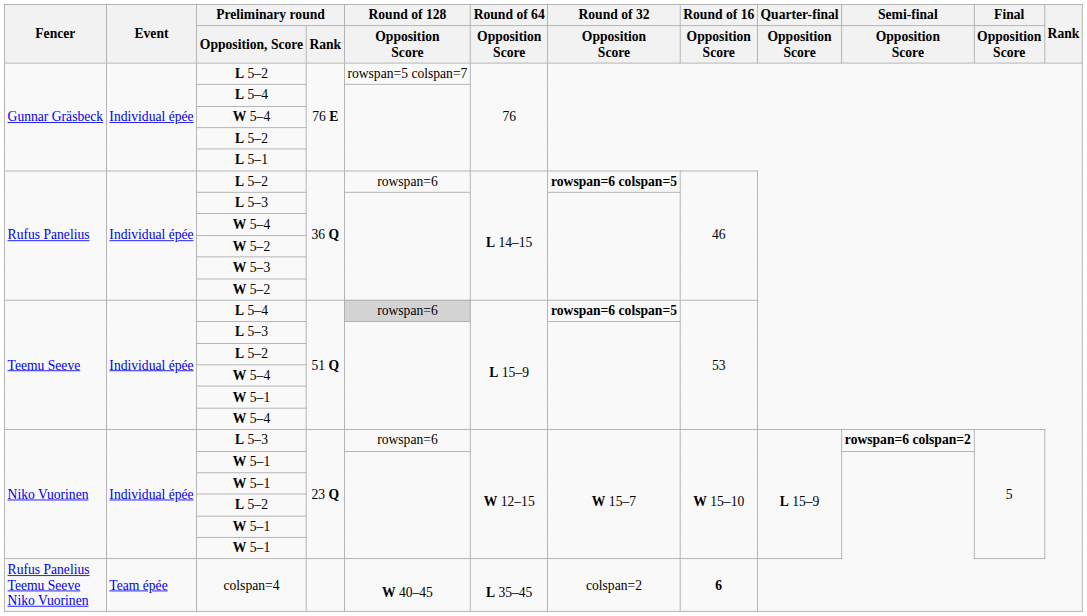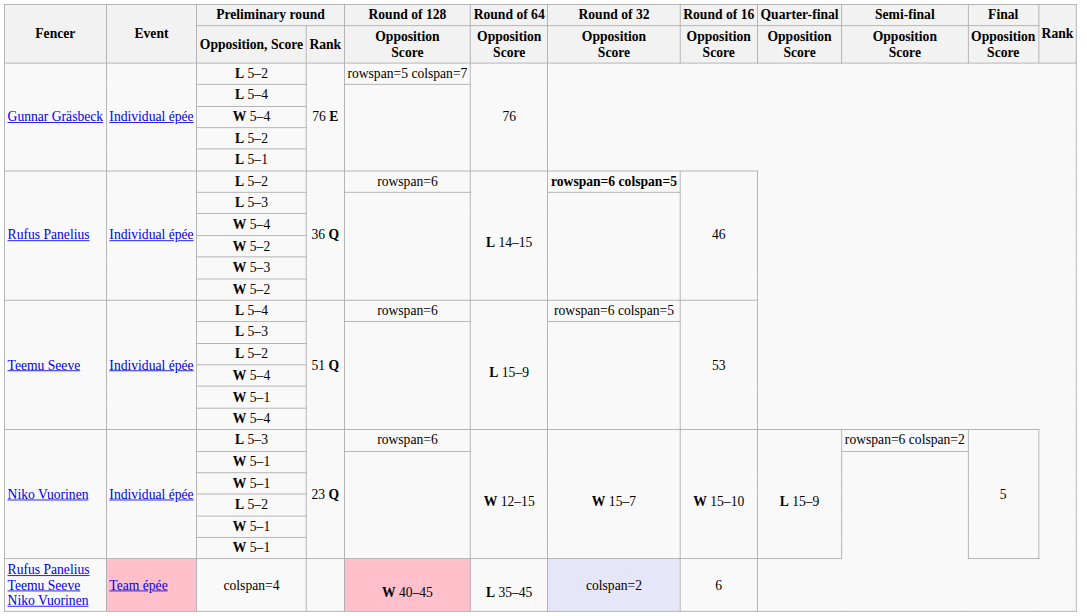(407, 310) lightgrey background -> (407, 310) no background
(614, 310) bold -> (614, 310) normal
(908, 440) bold -> (905, 440) normal
(139, 585) no background -> (139, 585) pink background
(407, 592) no background -> (407, 592) pink background
(614, 585) no background -> (614, 585) lavender background
(719, 585) bold -> (719, 585) normal
